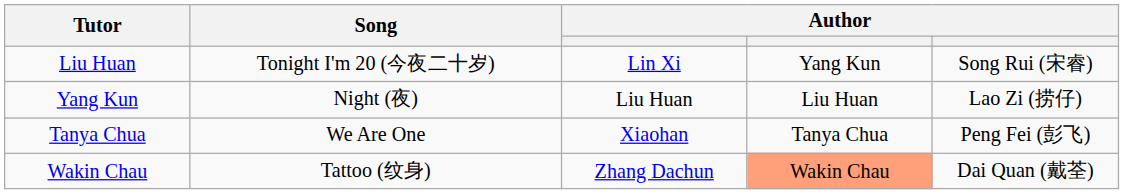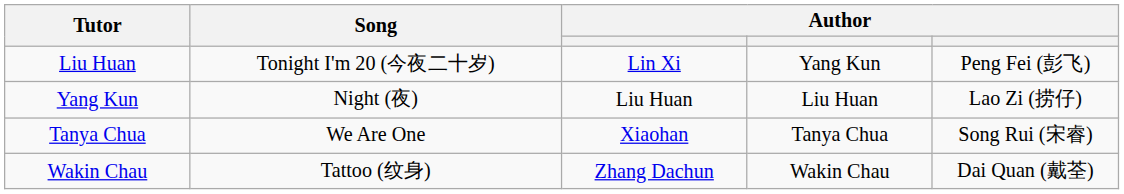(1025, 63) Song Rui (宋睿) -> (1025, 63) Peng Fei (彭飞)
(1025, 134) Peng Fei (彭飞) -> (1025, 134) Song Rui (宋睿)
(840, 170) lightsalmon background -> (840, 170) no background
